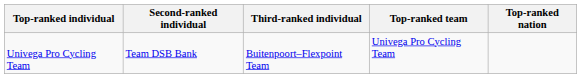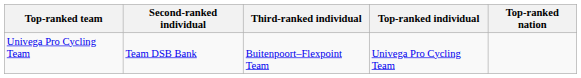columns swapped: (64, 18) <-> (429, 18)
